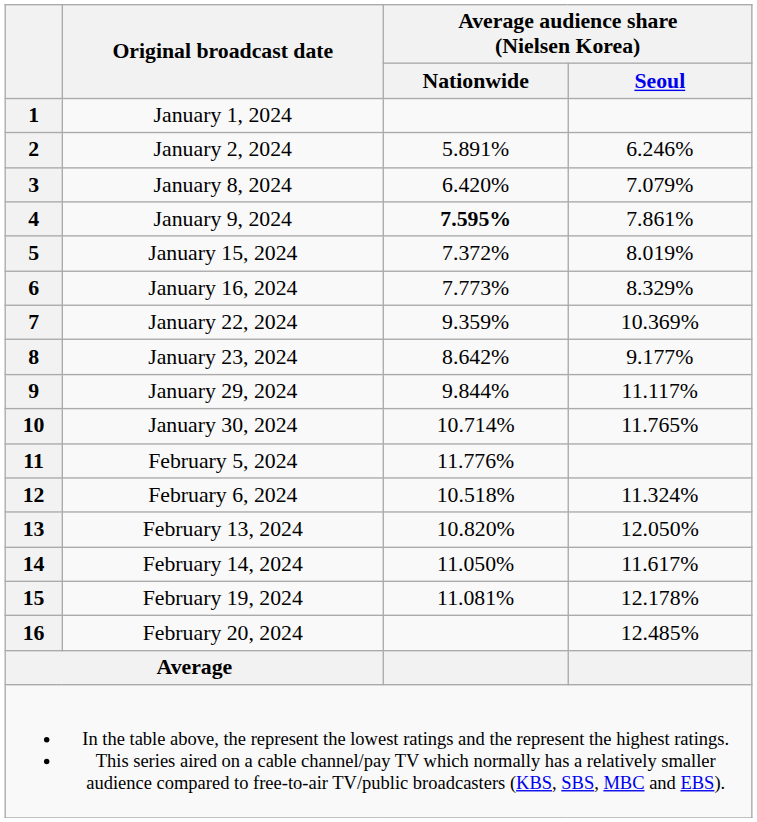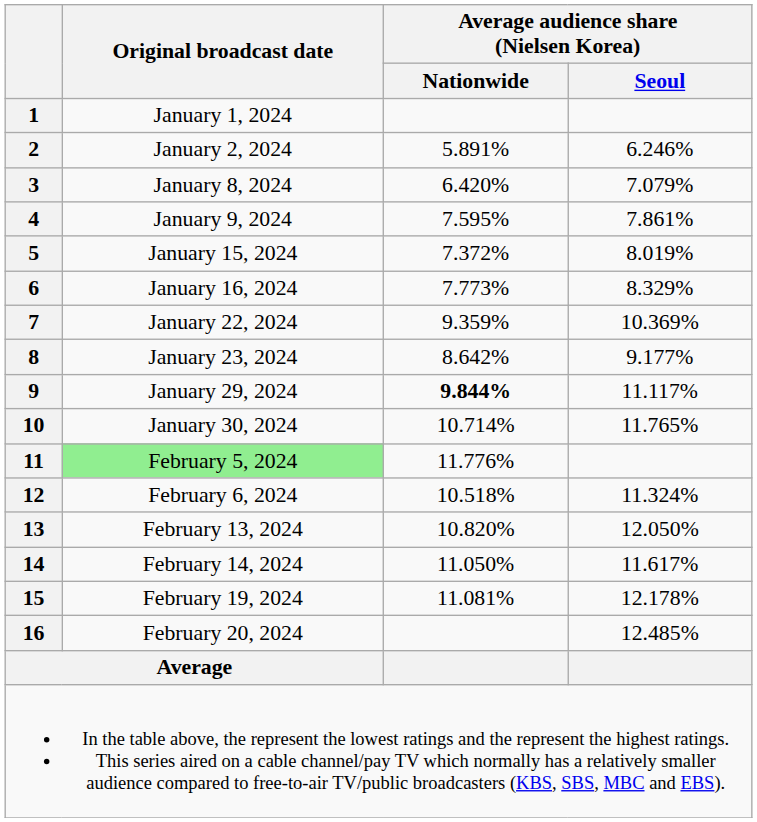(476, 218) bold -> (476, 218) normal
(476, 391) normal -> (476, 391) bold
(223, 460) no background -> (223, 460) lightgreen background
